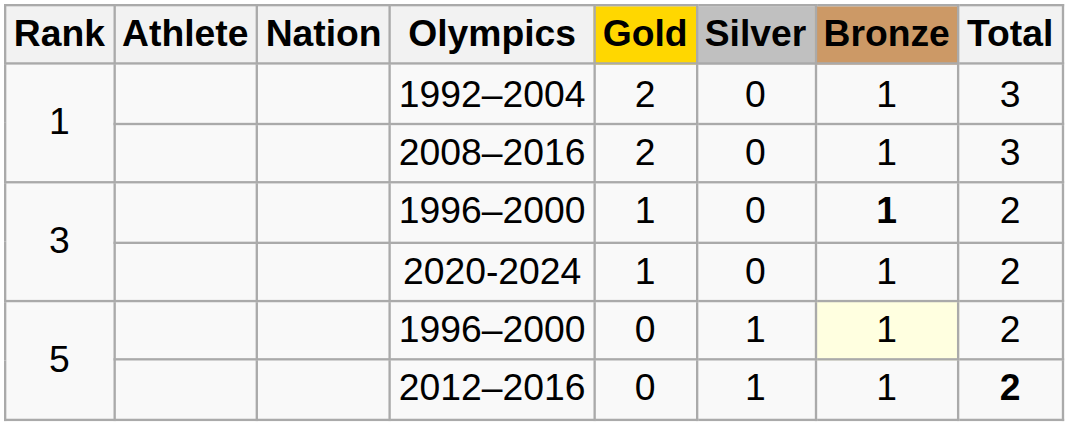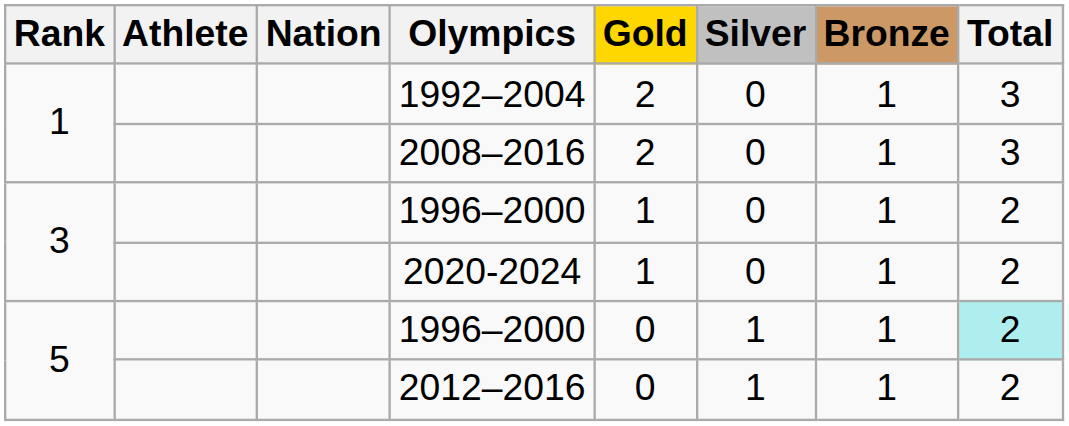(887, 211) bold -> (887, 211) normal
(887, 329) lightyellow background -> (887, 329) no background
(1010, 329) no background -> (1010, 329) paleturquoise background
(1010, 388) bold -> (1010, 388) normal
